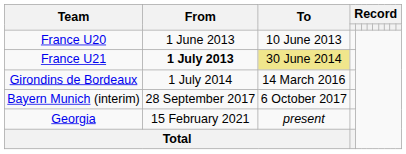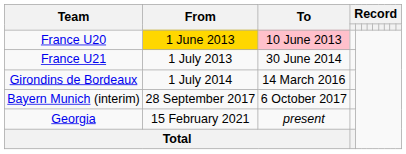(200, 39) no background -> (200, 39) gold background
(304, 39) no background -> (304, 39) pink background
(200, 59) bold -> (200, 59) normal
(304, 59) khaki background -> (304, 59) no background
